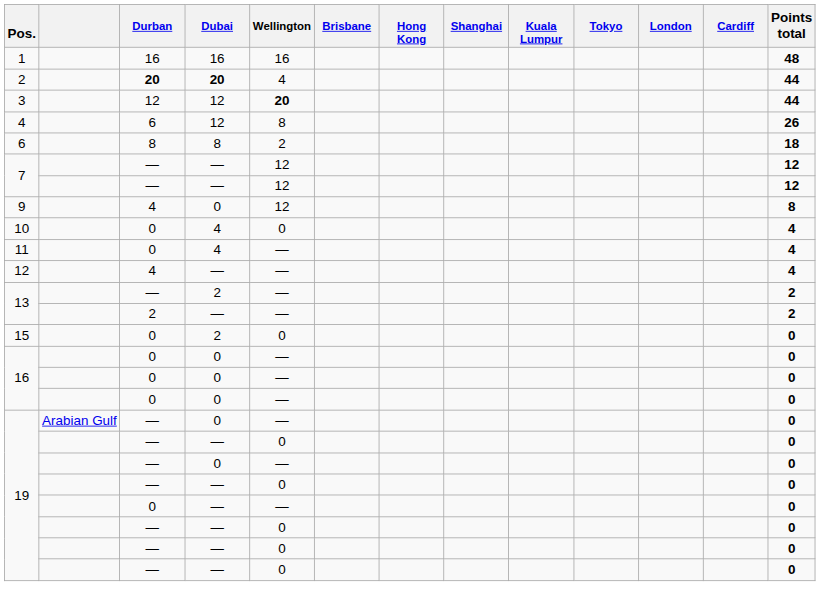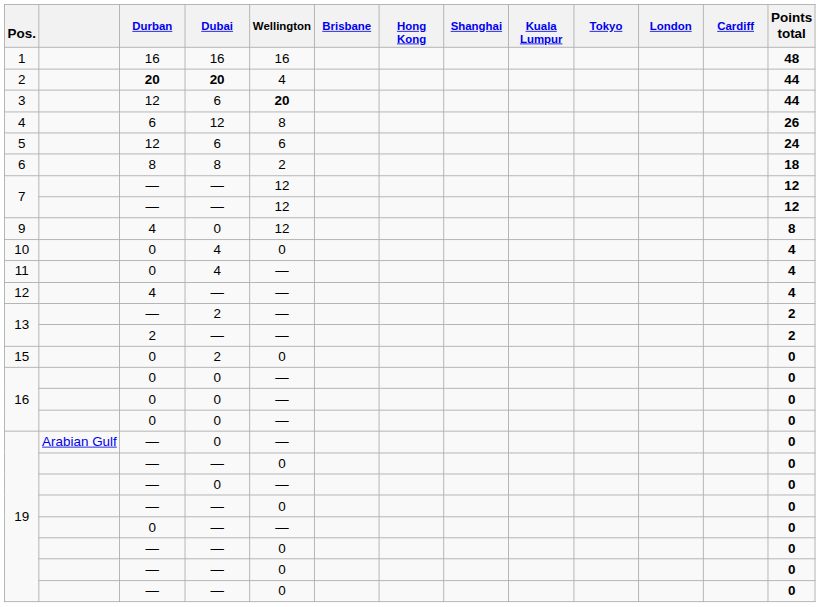(217, 100) 12 -> (217, 100) 6
+ row: (22, 143)
